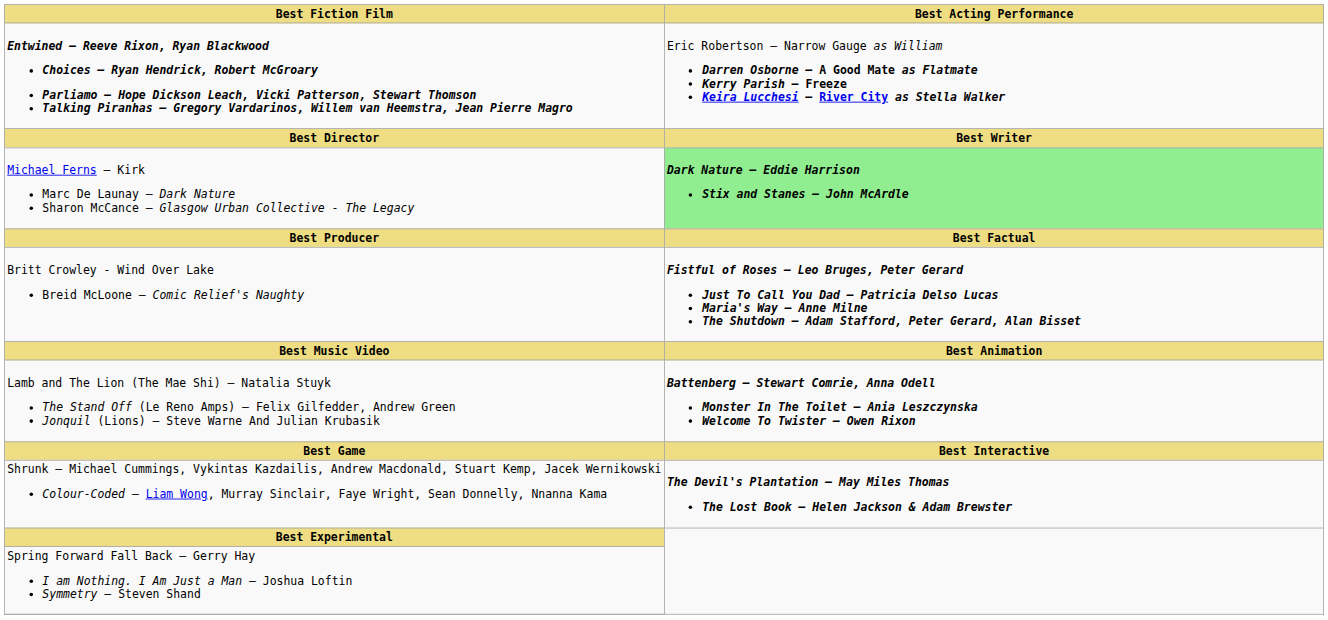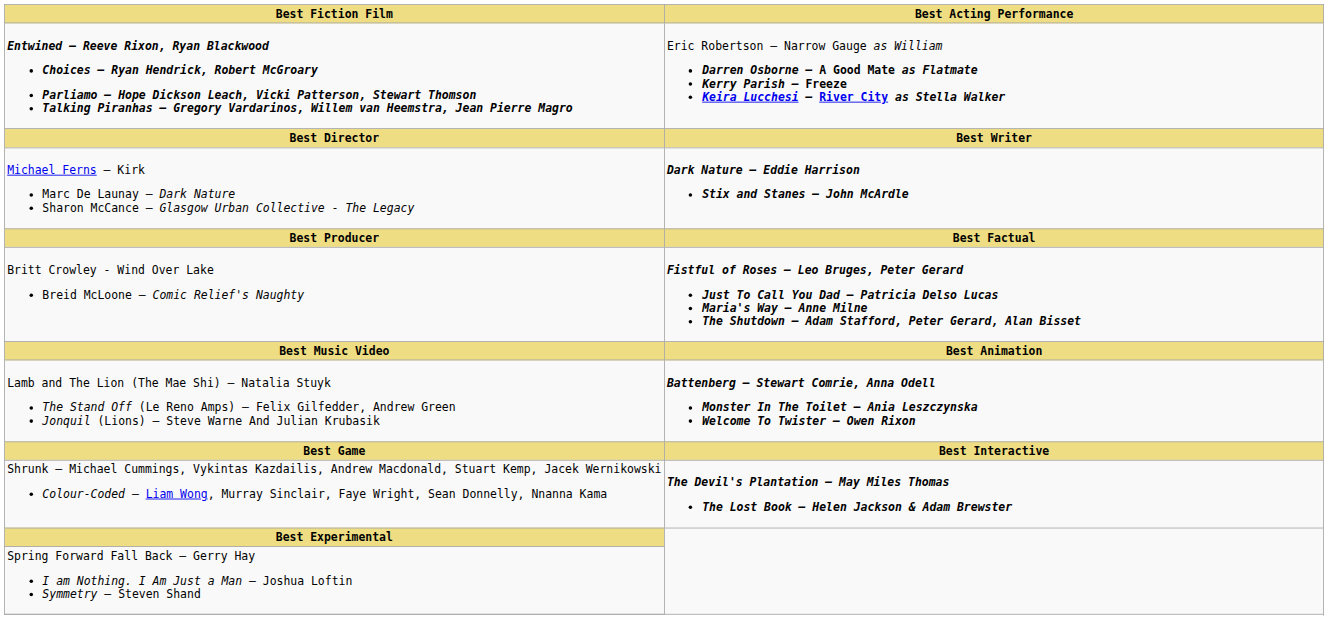(994, 182) lightgreen background -> (994, 182) no background
